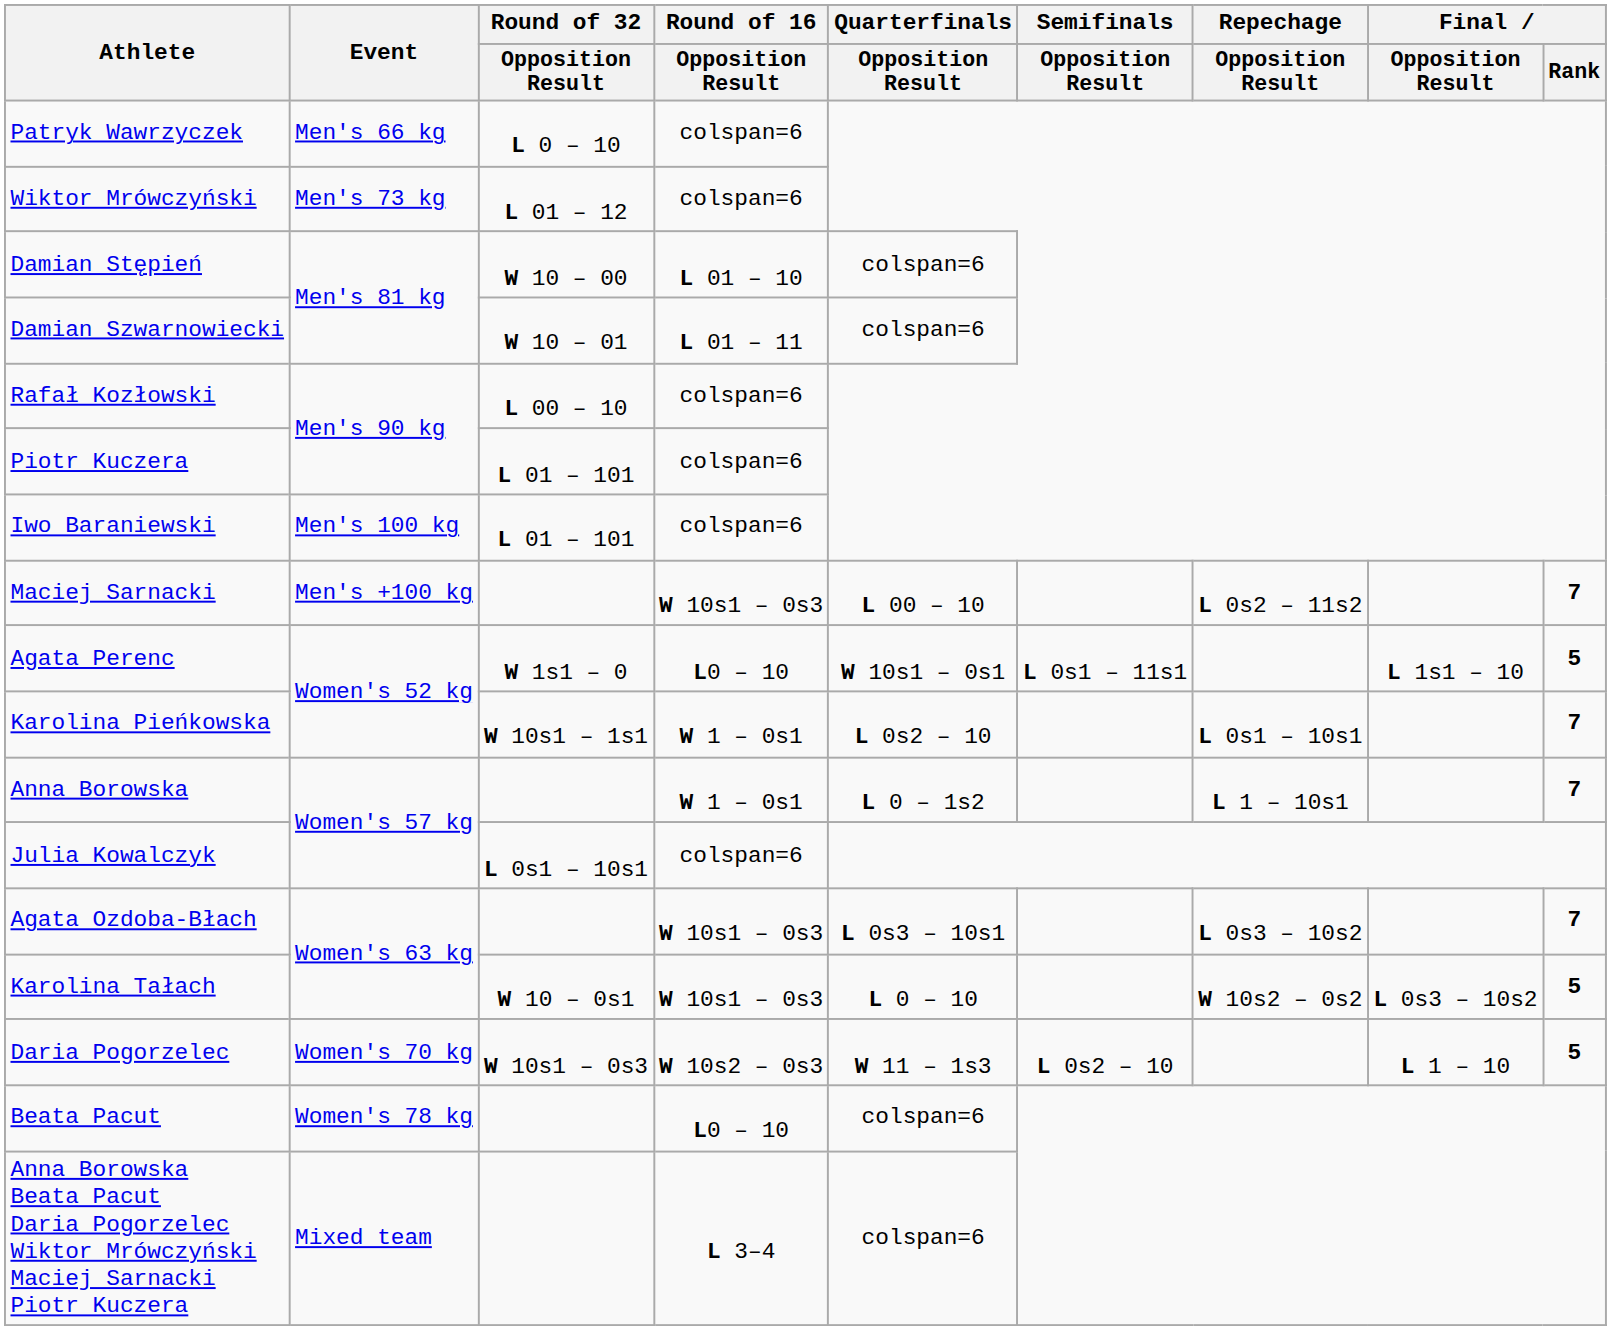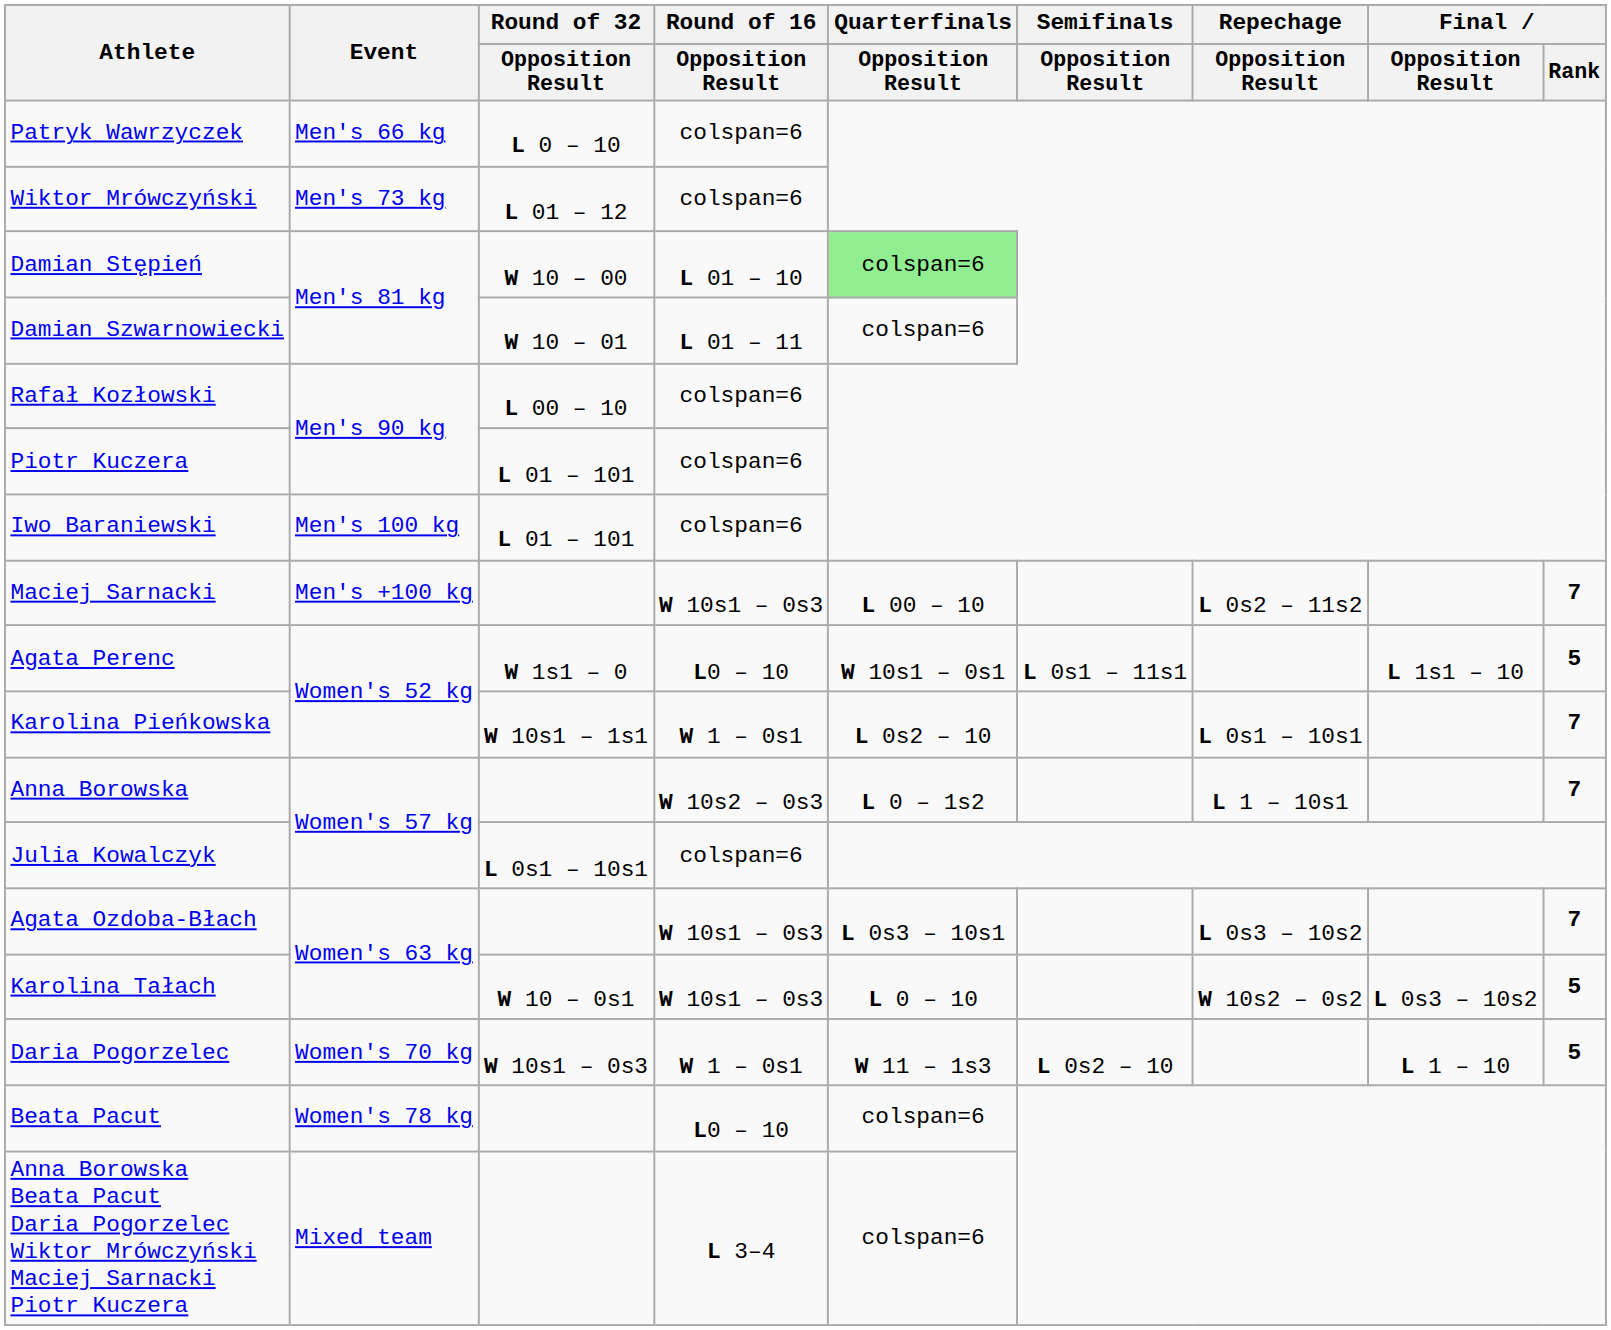(923, 264) no background -> (923, 264) lightgreen background
(741, 803) W 1 – 0s1 -> (741, 803) W 10s2 – 0s3
(741, 1066) W 10s2 – 0s3 -> (741, 1066) W 1 – 0s1
